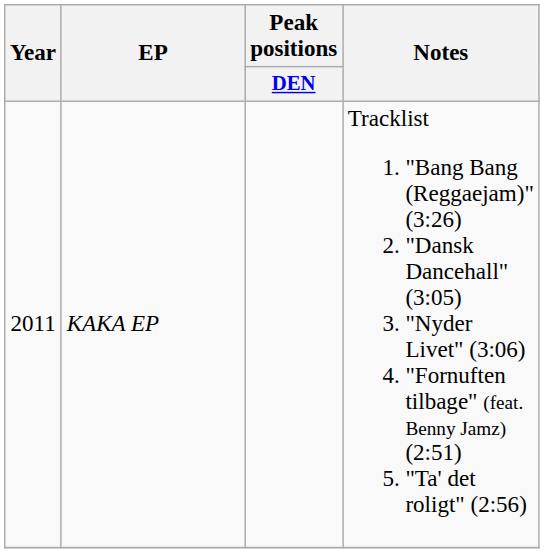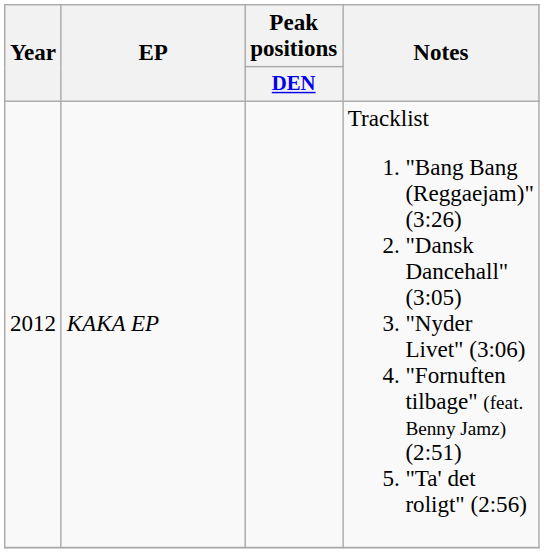(33, 323) 2011 -> (33, 323) 2012
